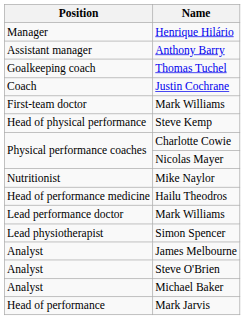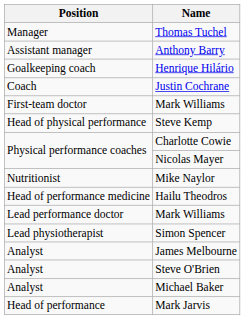(194, 31) Henrique Hilário -> (191, 31) Thomas Tuchel
(191, 68) Thomas Tuchel -> (194, 68) Henrique Hilário
